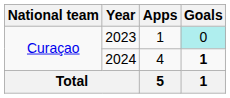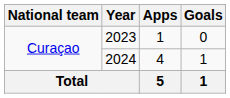(203, 37) paleturquoise background -> (203, 37) no background
(203, 59) bold -> (203, 59) normal
